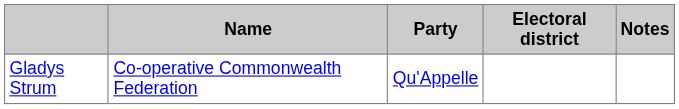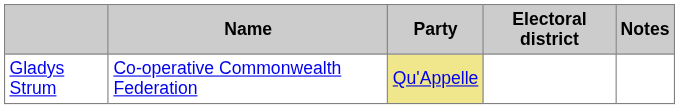(436, 78) no background -> (436, 78) khaki background
